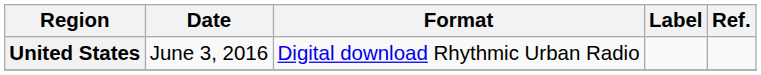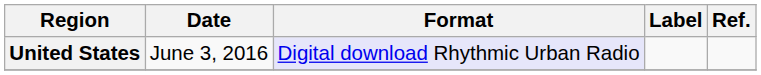(459, 53) no background -> (459, 53) lavender background
